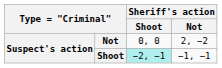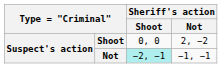(111, 41) Not -> (111, 41) Shoot
(111, 56) Shoot -> (111, 56) Not
